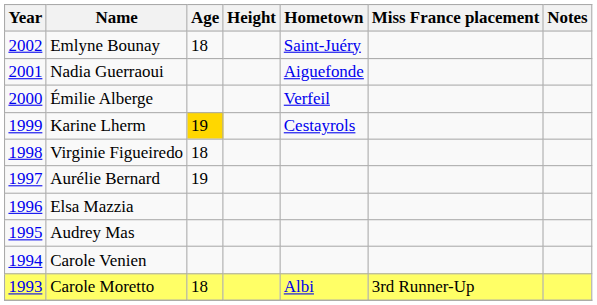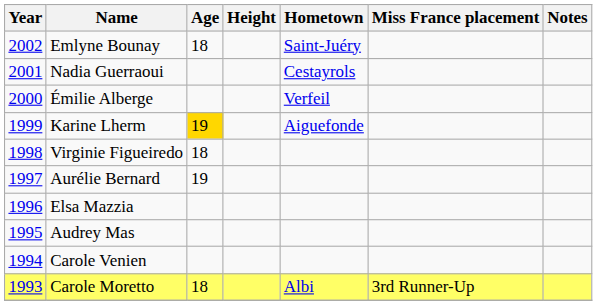(324, 71) Aiguefonde -> (320, 71) Cestayrols
(320, 125) Cestayrols -> (324, 125) Aiguefonde
